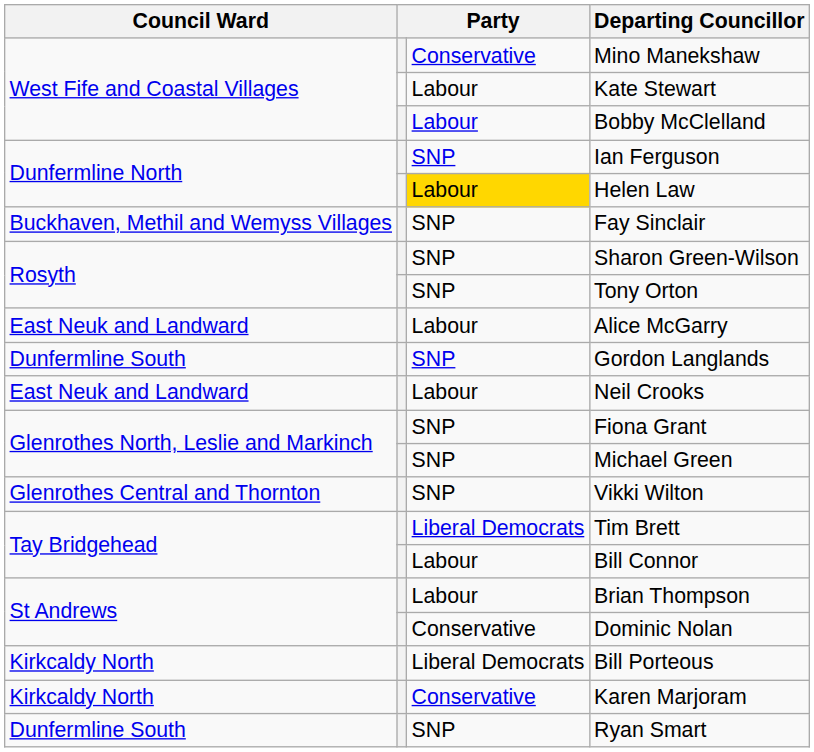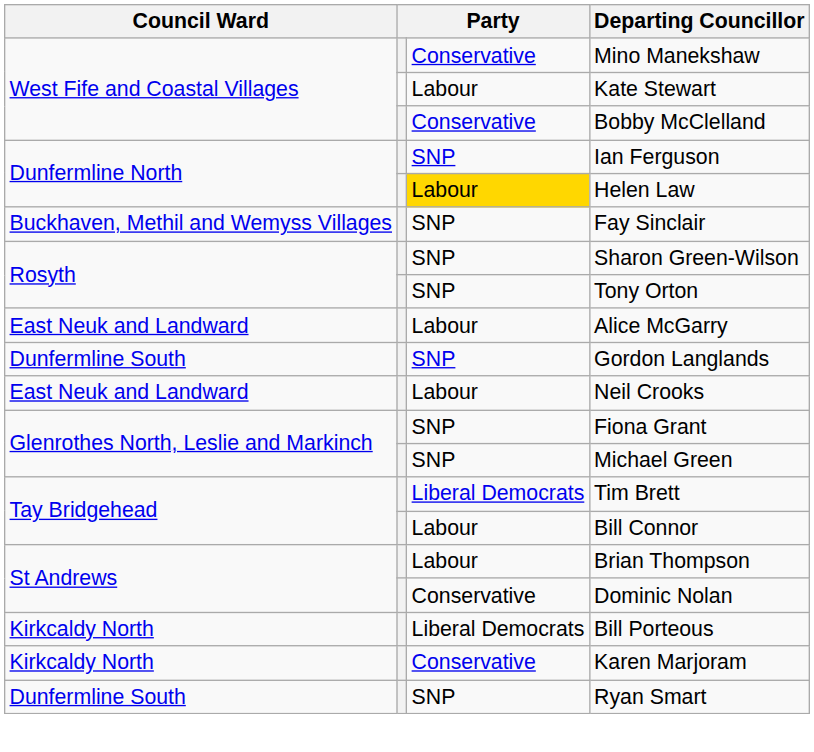(445, 122) Labour -> (474, 122) Conservative
- row: (649, 493)
